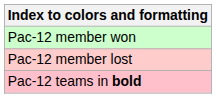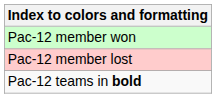(75, 81) pink background -> (75, 81) no background
